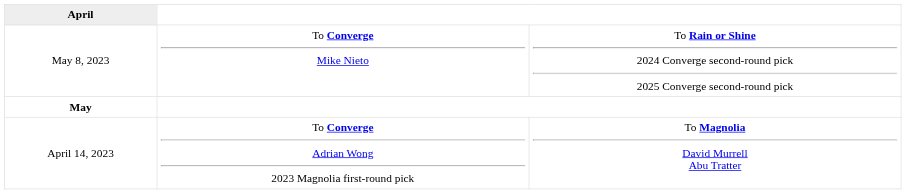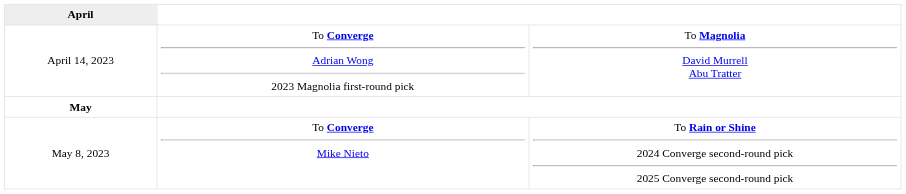rows swapped: (81, 153) <-> (81, 60)
